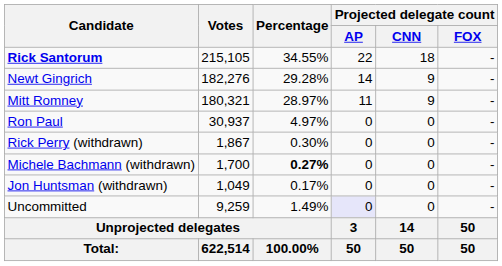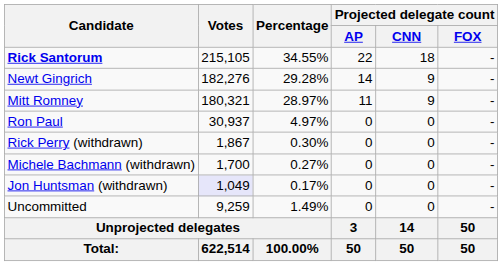(309, 164) bold -> (309, 164) normal
(233, 185) no background -> (233, 185) lavender background
(369, 206) lavender background -> (369, 206) no background
